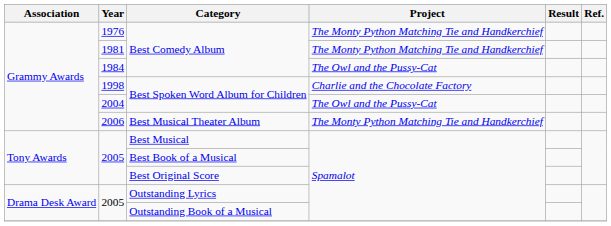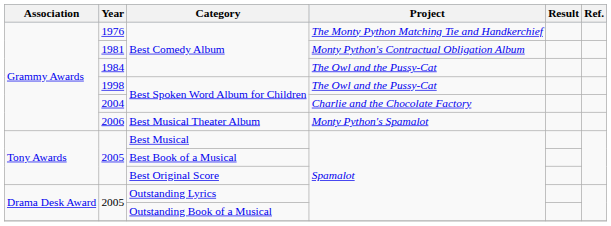(427, 49) The Monty Python Matching Tie and Handkerchief -> (418, 49) Monty Python's Contractual Obligation Album
(392, 85) Charlie and the Chocolate Factory -> (374, 85) The Owl and the Pussy-Cat
(374, 103) The Owl and the Pussy-Cat -> (392, 103) Charlie and the Chocolate Factory
(427, 121) The Monty Python Matching Tie and Handkerchief -> (370, 121) Monty Python's Spamalot
